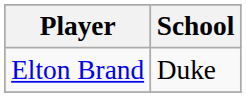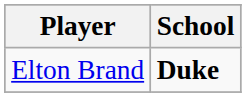(186, 69) normal -> (188, 69) bold
